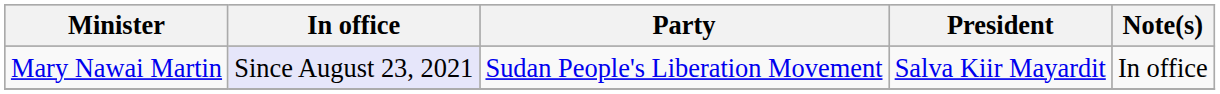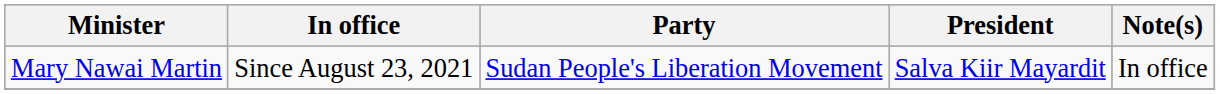(354, 67) lavender background -> (354, 67) no background
